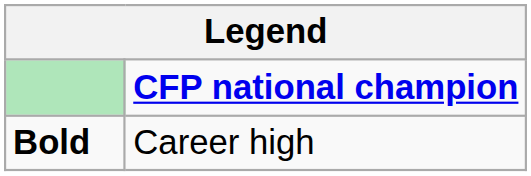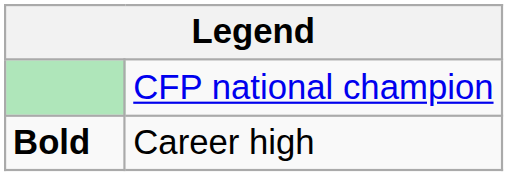(326, 87) bold -> (313, 87) normal
